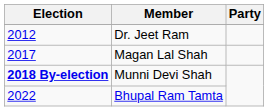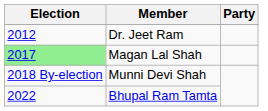(22, 55) no background -> (22, 55) lightgreen background
(58, 75) bold -> (55, 75) normal
